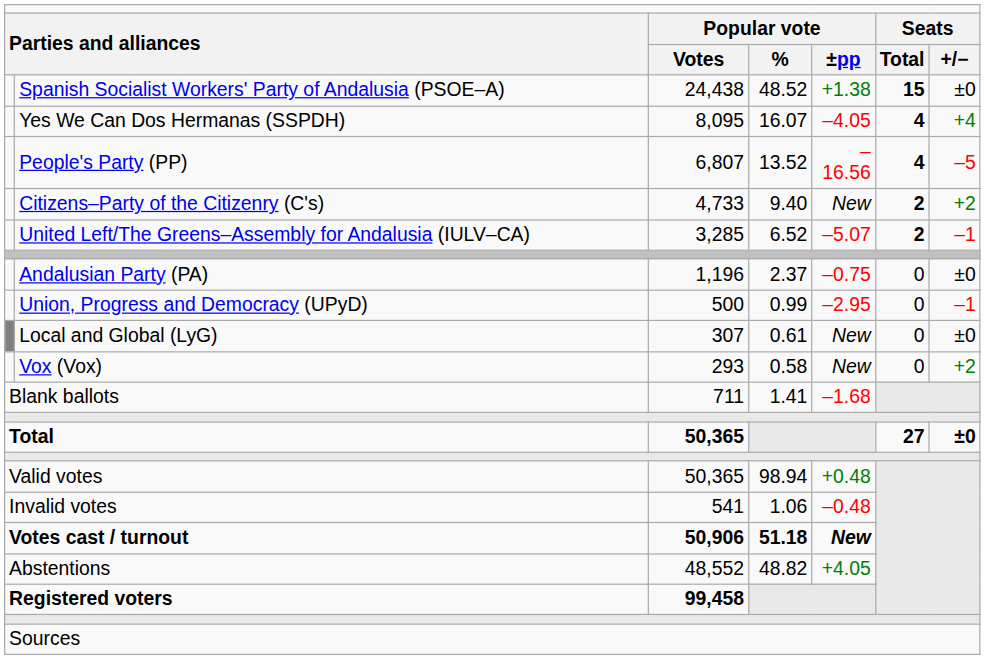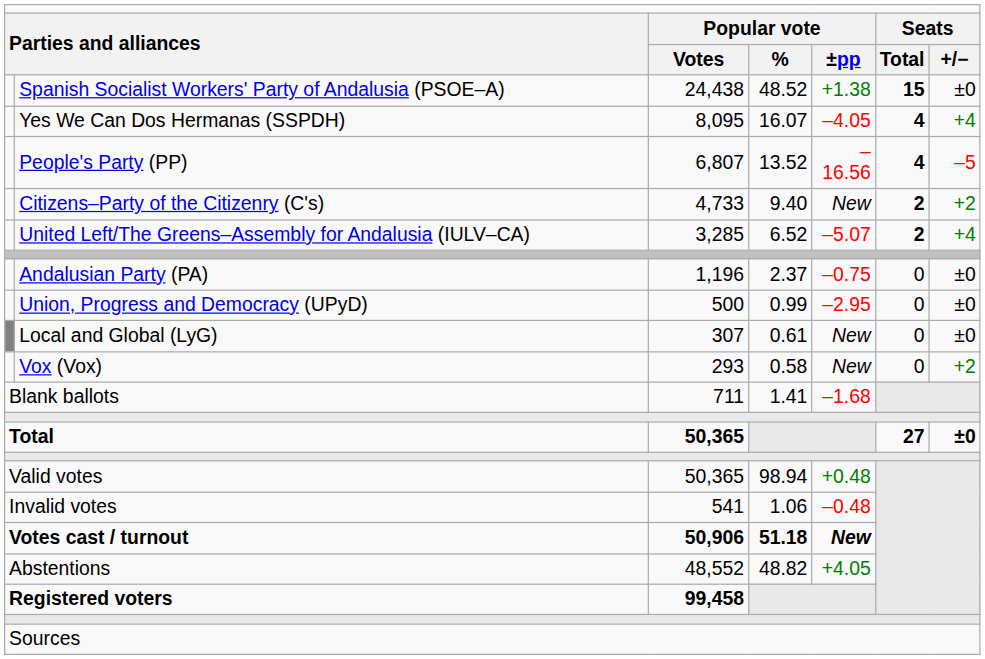(965, 234) –1 -> (965, 234) +4
(965, 305) –1 -> (965, 305) ±0
